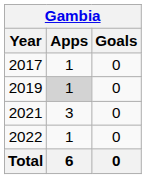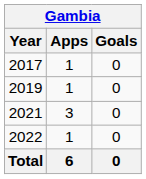(69, 88) lightgrey background -> (69, 88) no background
